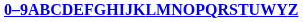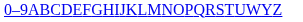(151, 10) bold -> (143, 10) normal
